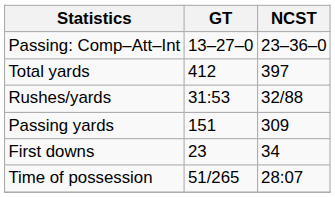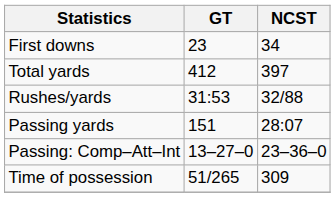rows swapped: (51, 151) <-> (94, 45)
(275, 125) 309 -> (282, 125) 28:07
(282, 178) 28:07 -> (275, 178) 309
